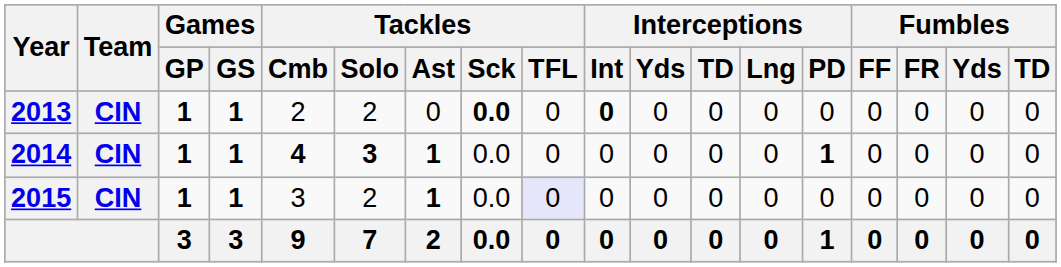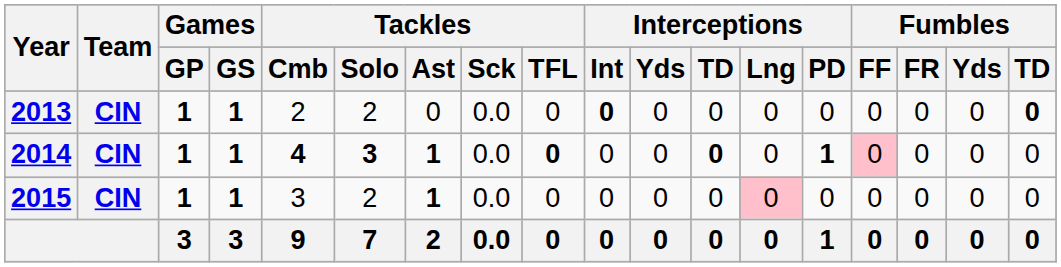(492, 111) bold -> (492, 111) normal
(1032, 111) normal -> (1032, 111) bold
(553, 154) normal -> (553, 154) bold
(716, 154) normal -> (716, 154) bold
(875, 154) no background -> (875, 154) pink background
(553, 197) lavender background -> (553, 197) no background
(771, 197) no background -> (771, 197) pink background
